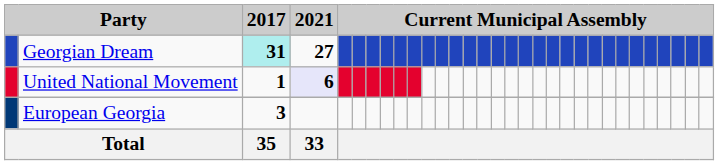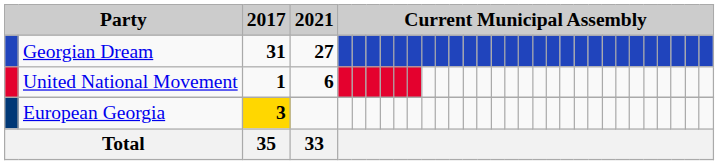(276, 50) paleturquoise background -> (276, 50) no background
(329, 81) lavender background -> (329, 81) no background
(281, 112) no background -> (281, 112) gold background
